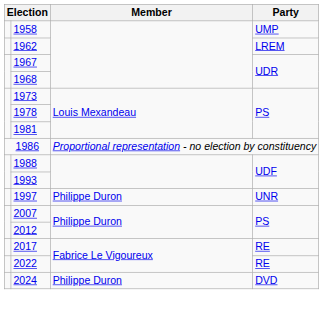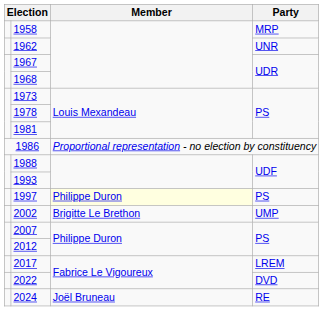(267, 29) UMP -> (267, 29) MRP
(270, 46) LREM -> (267, 46) UNR
(87, 197) no background -> (87, 197) lightyellow background
(267, 197) UNR -> (262, 197) PS
+ row: (25, 213)
(263, 247) RE -> (270, 264) LREM
(263, 264) RE -> (266, 280) DVD
(87, 280) Philippe Duron -> (84, 297) Joël Bruneau
(266, 280) DVD -> (263, 297) RE
